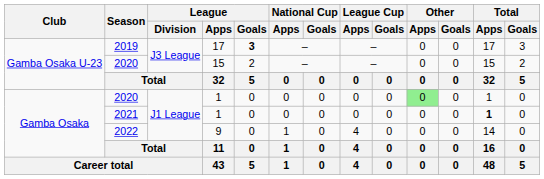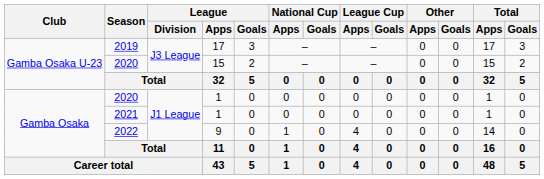(252, 47) bold -> (252, 47) normal
(423, 98) lightgreen background -> (423, 98) no background
(489, 115) bold -> (489, 115) normal
